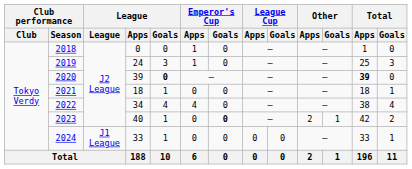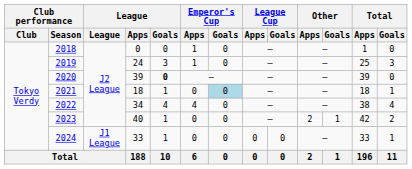(365, 77) bold -> (365, 77) normal
(225, 91) no background -> (225, 91) lightblue background
(225, 119) bold -> (225, 119) normal
